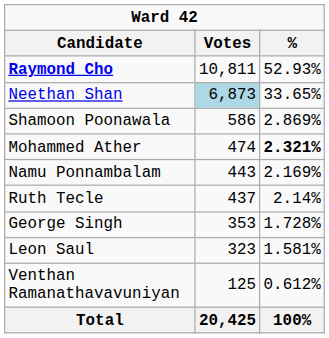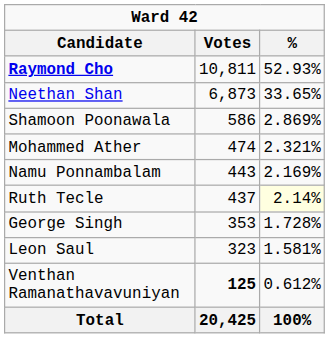(232, 95) lightblue background -> (232, 95) no background
(292, 147) bold -> (292, 147) normal
(297, 198) no background -> (297, 198) lightyellow background
(242, 285) normal -> (242, 285) bold
